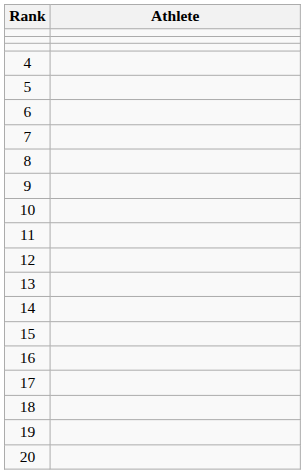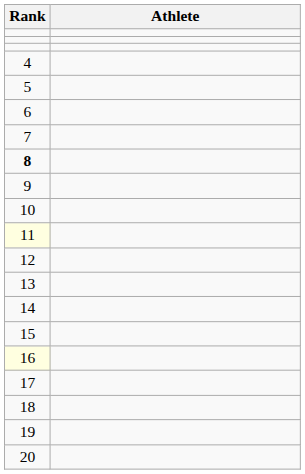(27, 161) normal -> (27, 161) bold
(27, 235) no background -> (27, 235) lightyellow background
(27, 358) no background -> (27, 358) lightyellow background
